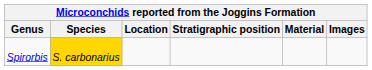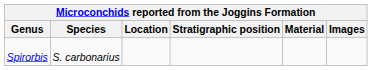(86, 57) gold background -> (86, 57) no background
